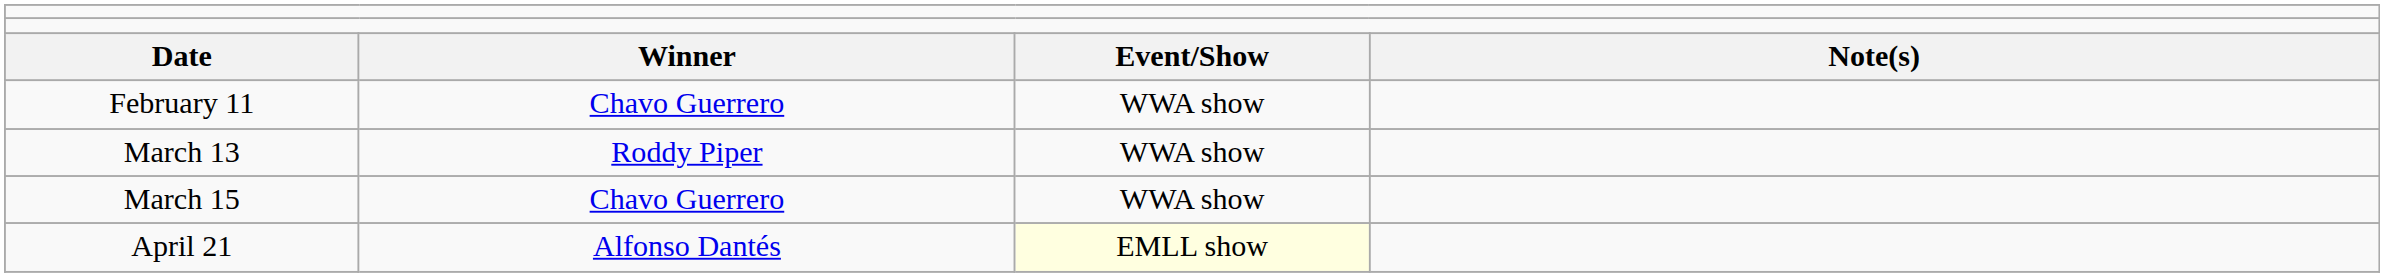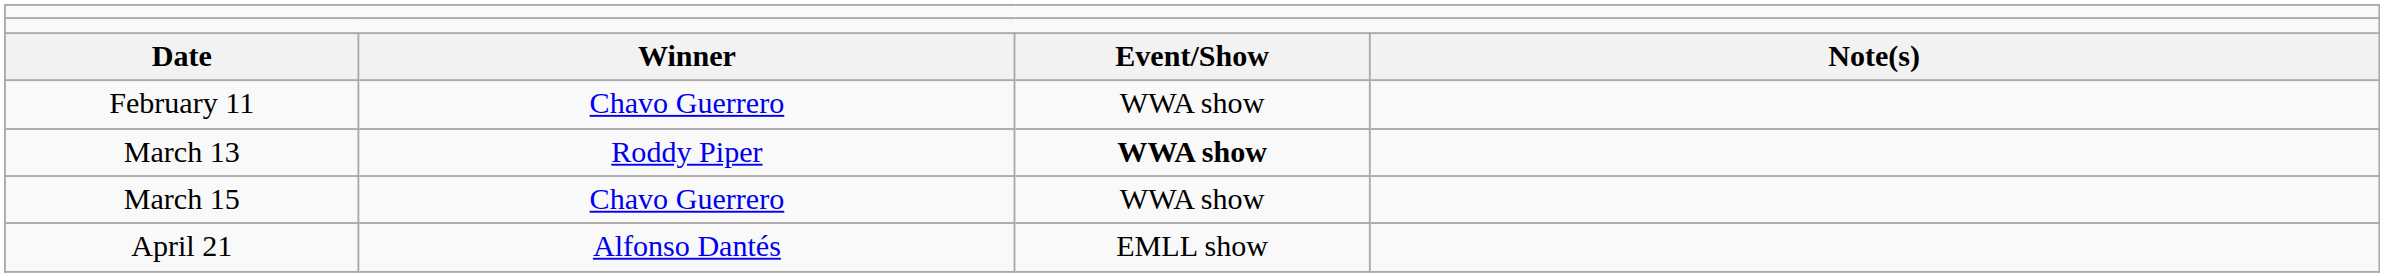(1192, 151) normal -> (1192, 151) bold
(1192, 246) lightyellow background -> (1192, 246) no background
